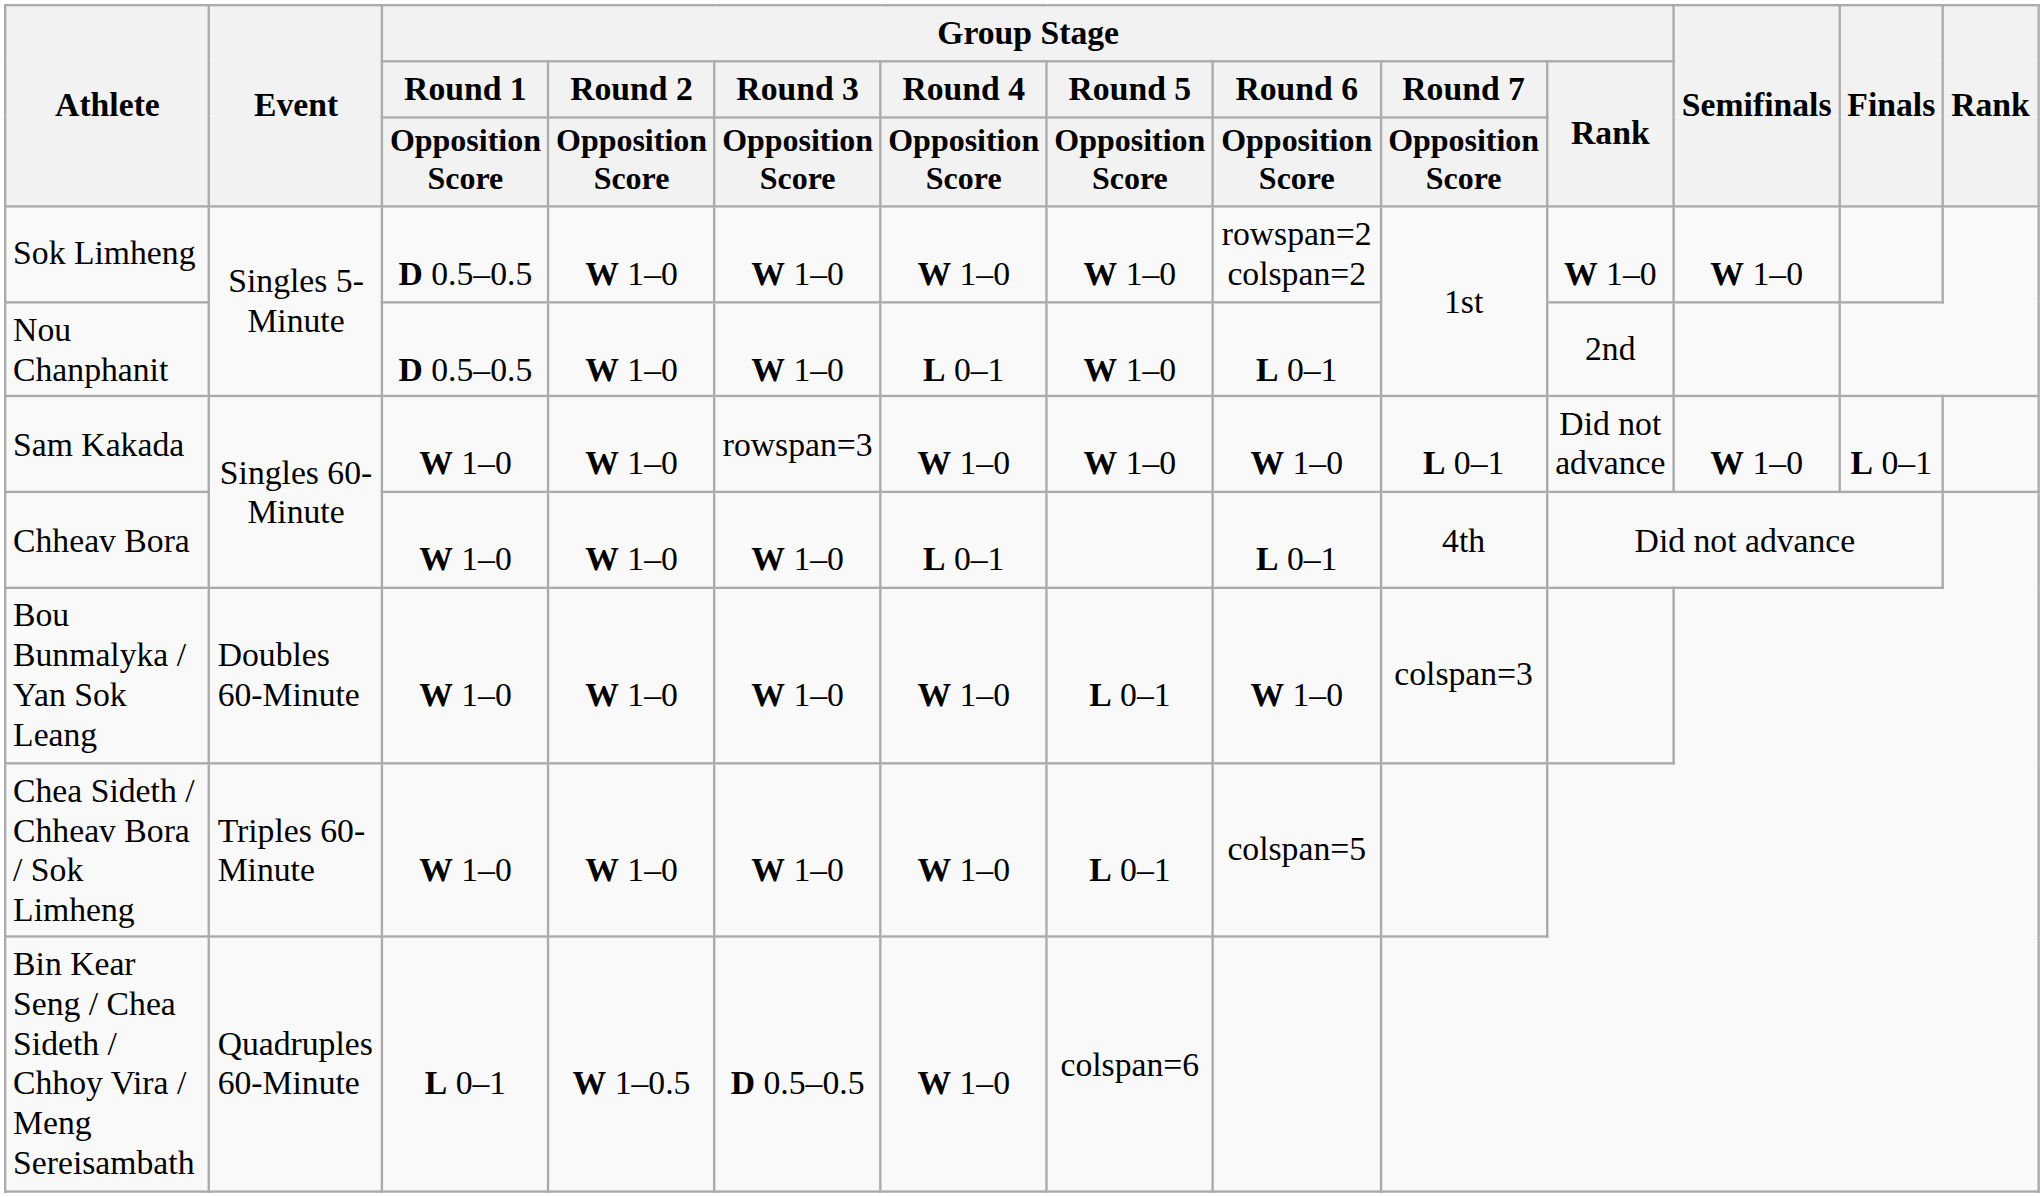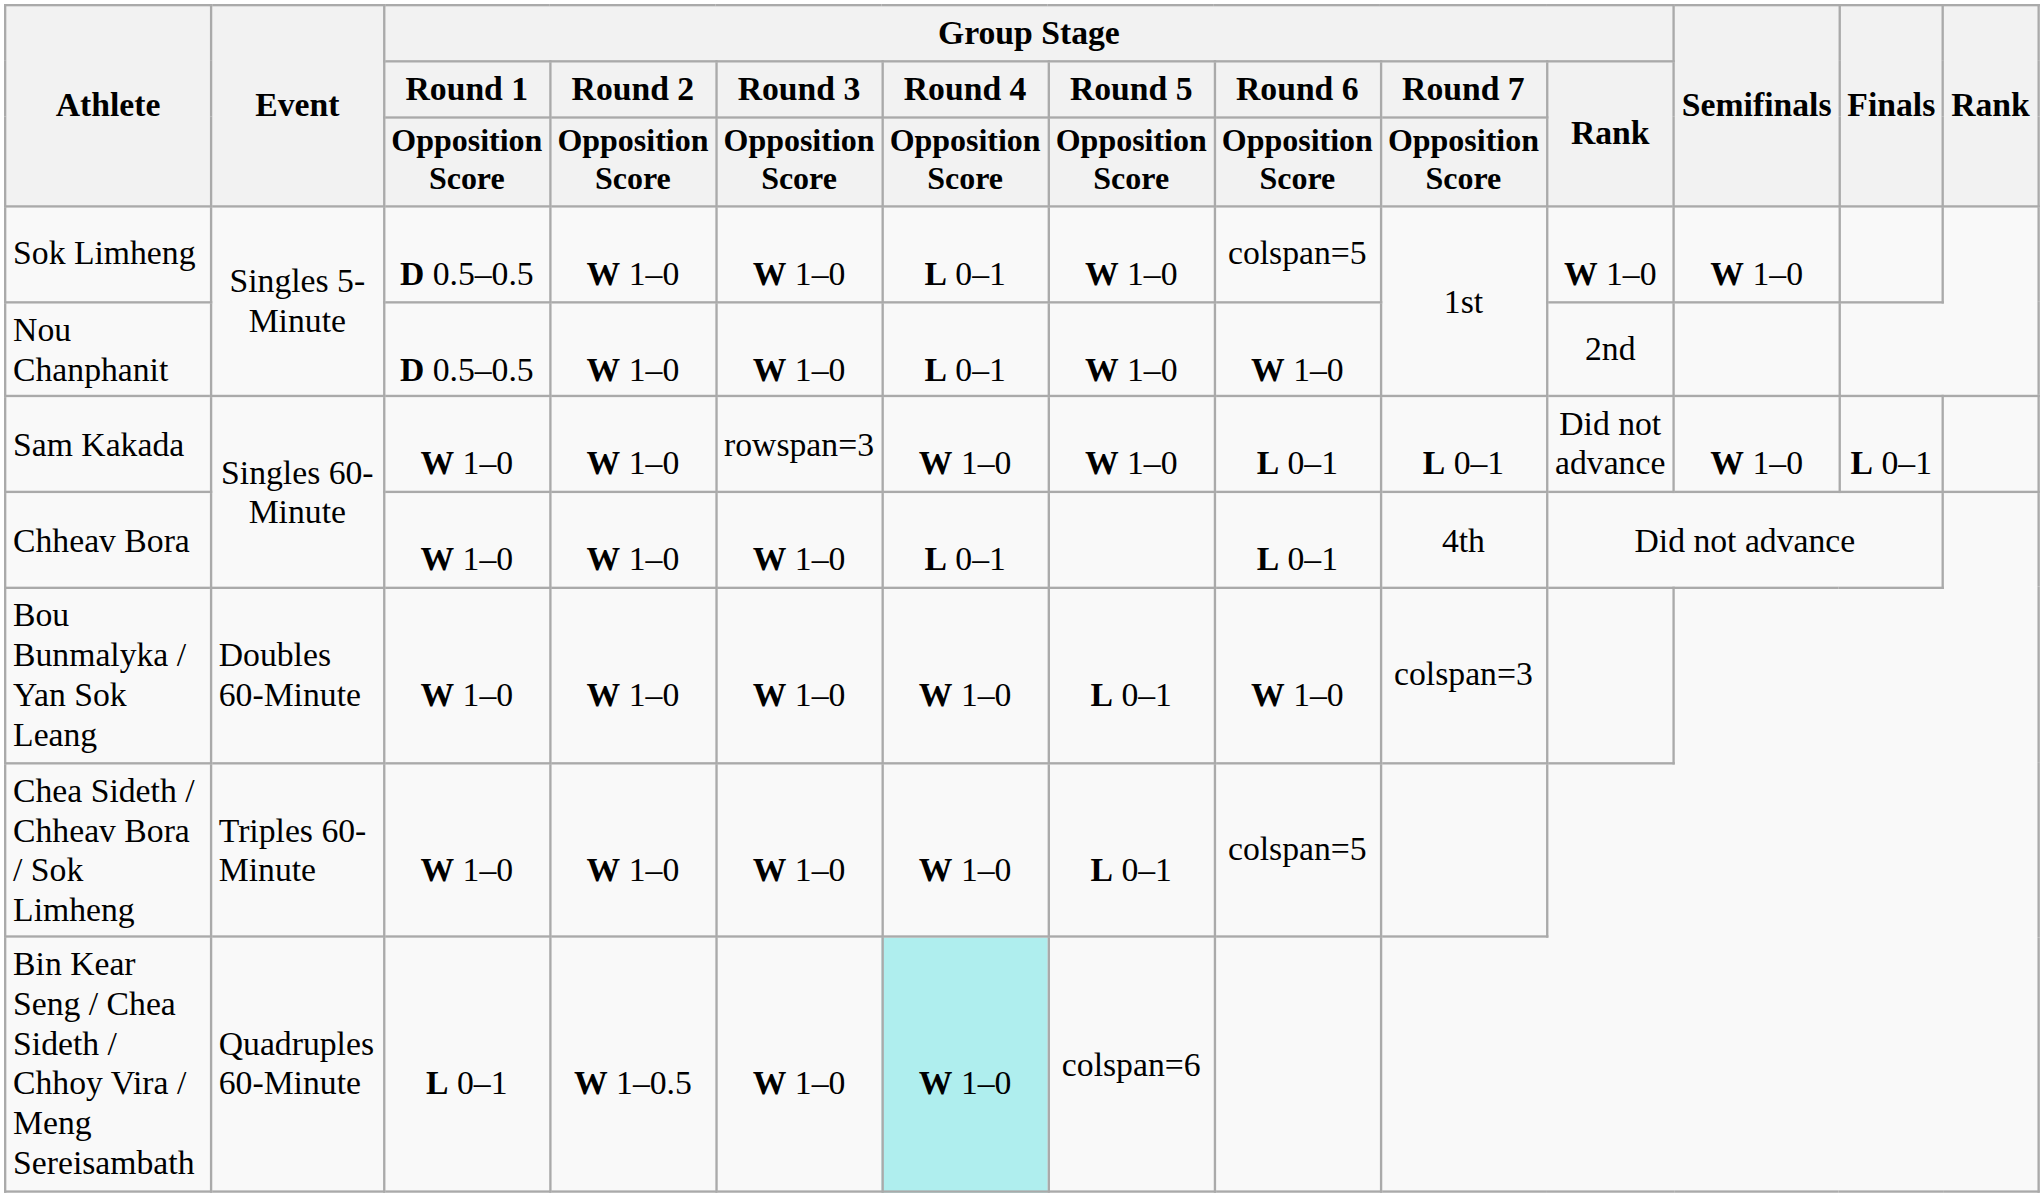(964, 273) W 1–0 -> (965, 273) L 0–1
(1297, 253) rowspan=2 colspan=2 -> (1297, 253) colspan=5
(1297, 368) L 0–1 -> (1297, 368) W 1–0
(1297, 464) W 1–0 -> (1297, 464) L 0–1
(798, 1084) D 0.5–0.5 -> (799, 1084) W 1–0
(964, 1084) no background -> (965, 1084) paleturquoise background
